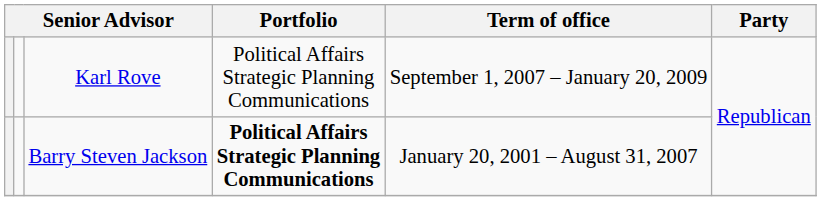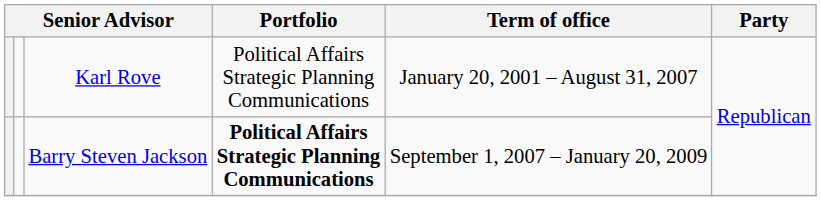(549, 76) September 1, 2007 – January 20, 2009 -> (548, 76) January 20, 2001 – August 31, 2007
(548, 155) January 20, 2001 – August 31, 2007 -> (549, 155) September 1, 2007 – January 20, 2009
